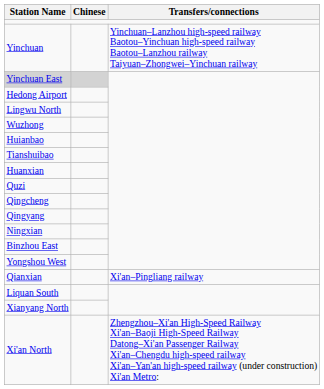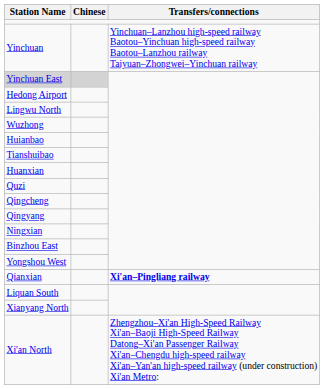(157, 277) normal -> (160, 277) bold
